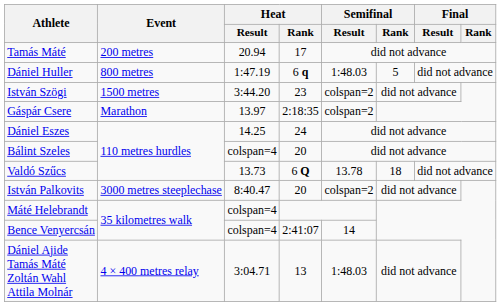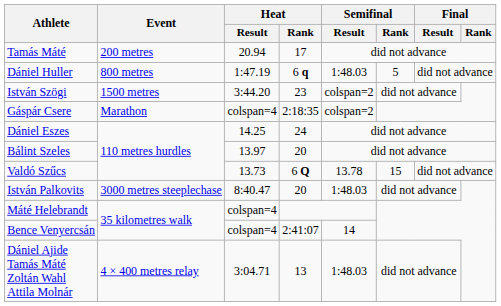(252, 112) 13.97 -> (252, 112) colspan=4
(252, 151) colspan=4 -> (252, 151) 13.97
(395, 171) 18 -> (395, 171) 15
(349, 191) colspan=2 -> (349, 191) 1:48.03
